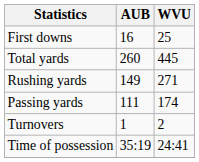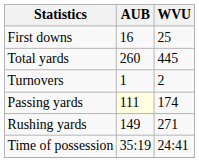rows swapped: (47, 80) <-> (36, 124)
(130, 102) no background -> (130, 102) lightyellow background
